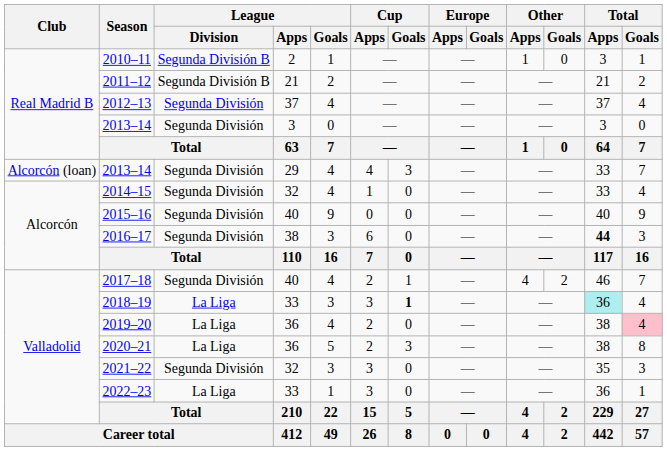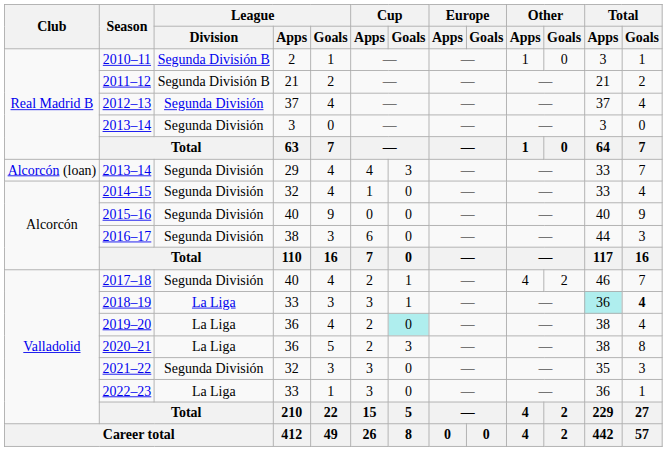(603, 236) bold -> (603, 236) normal
(408, 302) bold -> (408, 302) normal
(642, 302) normal -> (642, 302) bold
(408, 324) no background -> (408, 324) paleturquoise background
(642, 324) pink background -> (642, 324) no background
